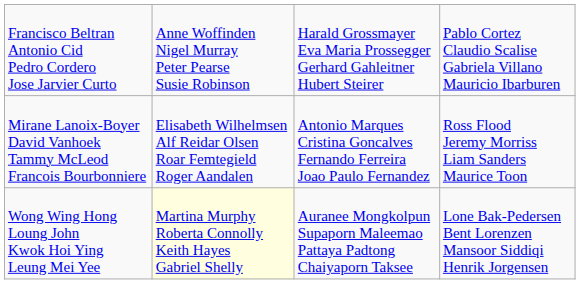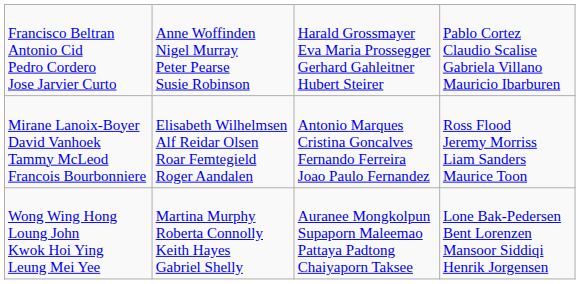(209, 241) lightyellow background -> (209, 241) no background
